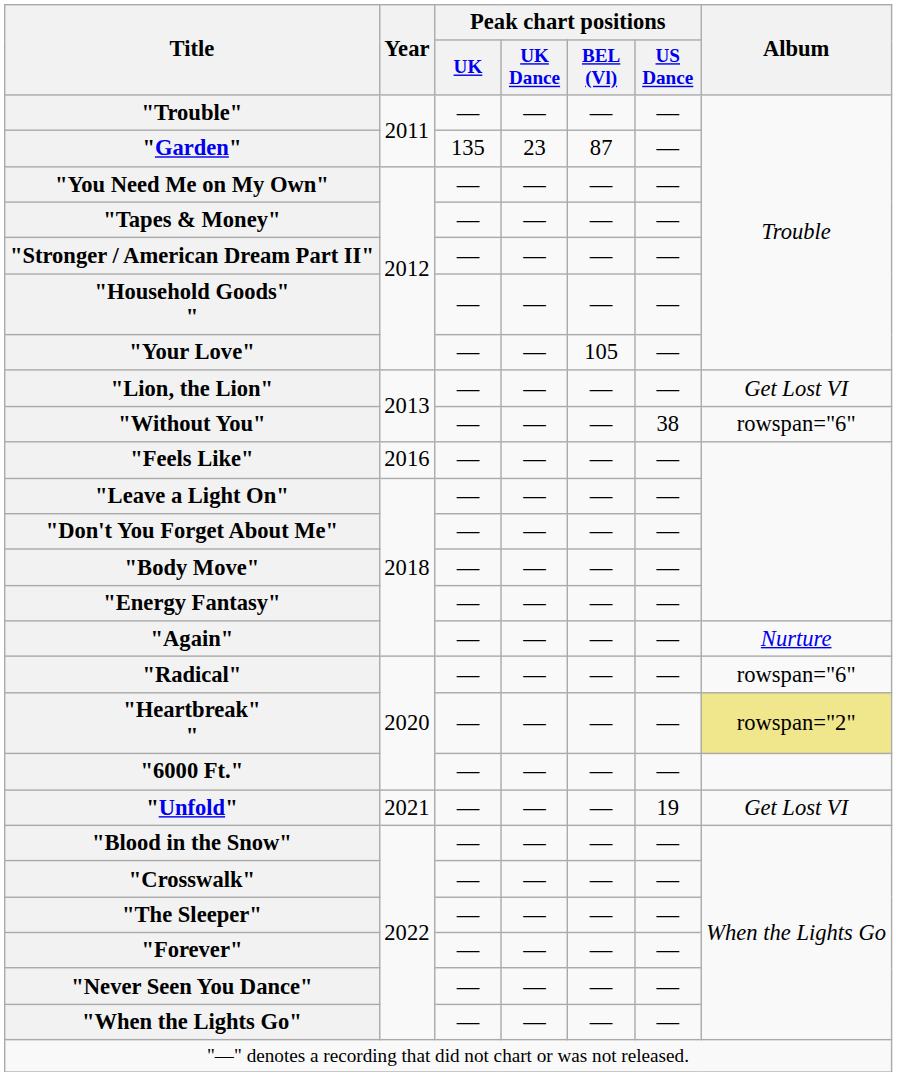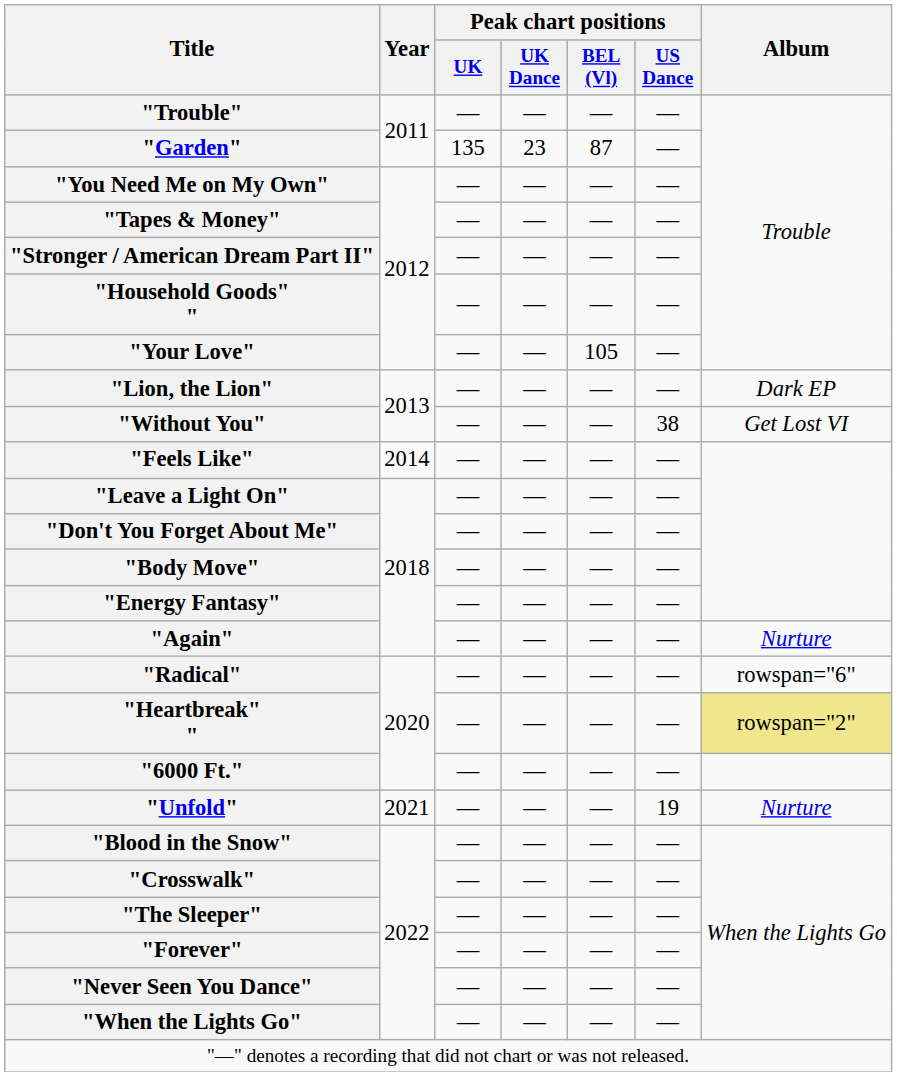(796, 388) Get Lost VI -> (796, 388) Dark EP
(796, 423) rowspan="6" -> (796, 423) Get Lost VI
(407, 459) 2016 -> (407, 459) 2014
(796, 807) Get Lost VI -> (796, 807) Nurture
